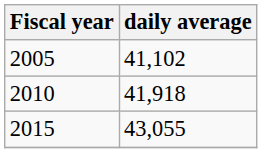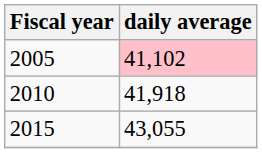(155, 57) no background -> (155, 57) pink background
